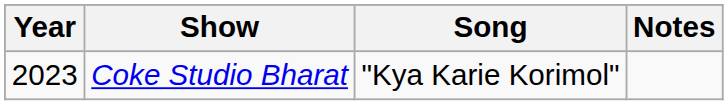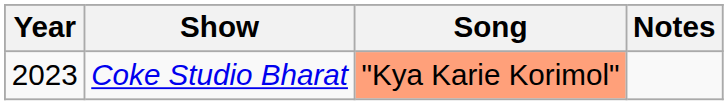(491, 74) no background -> (491, 74) lightsalmon background
